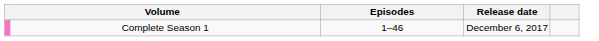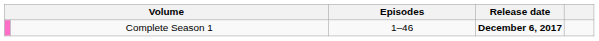(507, 28) normal -> (520, 28) bold
